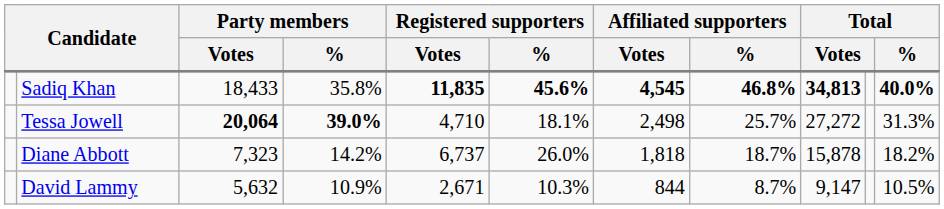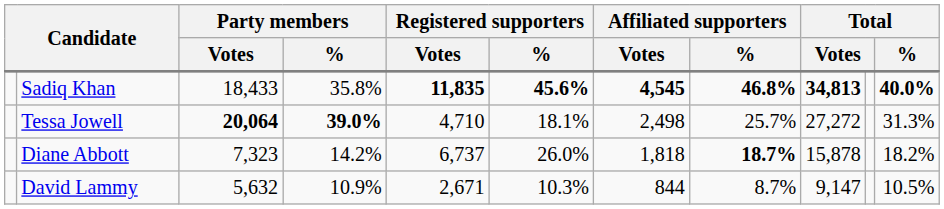(770, 154) normal -> (769, 154) bold
